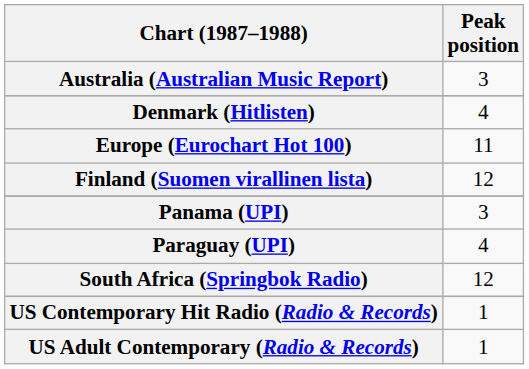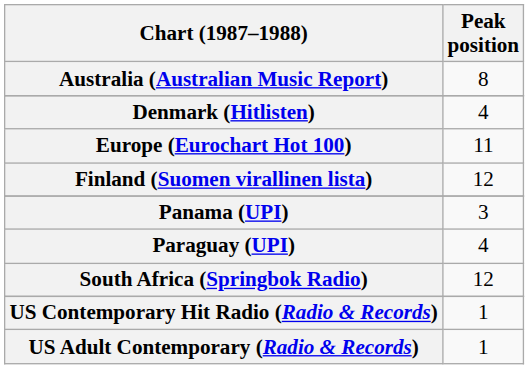(483, 78) 3 -> (483, 78) 8
